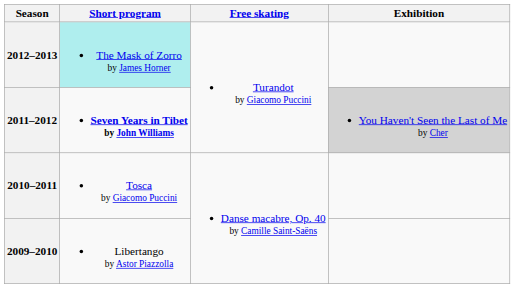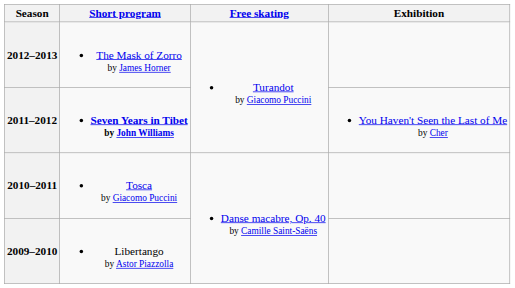(125, 61) paleturquoise background -> (125, 61) no background
(419, 126) lightgrey background -> (419, 126) no background
